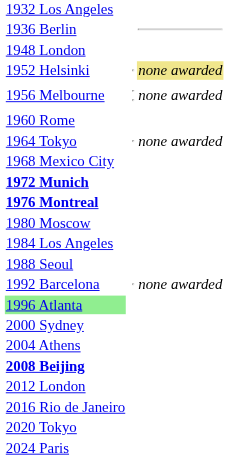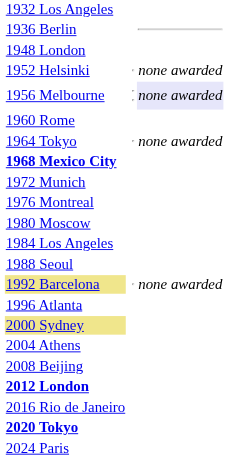(180, 70) khaki background -> (180, 70) no background
(180, 95) no background -> (180, 95) lavender background
(60, 161) normal -> (61, 161) bold
(47, 182) bold -> (46, 182) normal
(52, 202) bold -> (50, 202) normal
(53, 284) no background -> (53, 284) khaki background
(44, 304) lightgreen background -> (44, 304) no background
(45, 325) no background -> (45, 325) khaki background
(45, 366) bold -> (44, 366) normal
(46, 386) normal -> (47, 386) bold
(41, 427) normal -> (42, 427) bold
